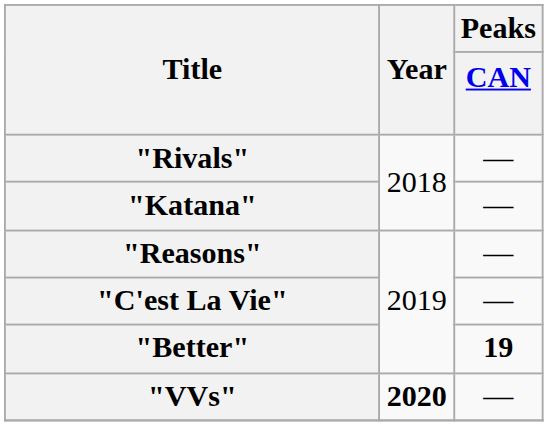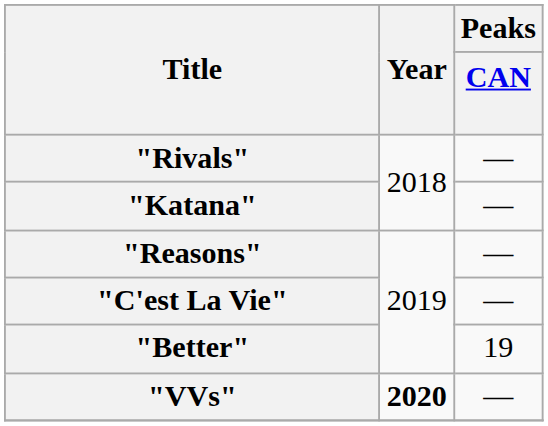(498, 348) bold -> (498, 348) normal
